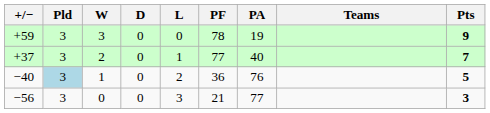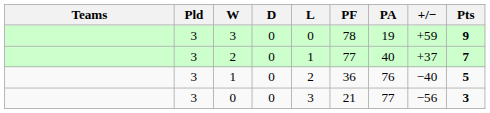columns swapped: (361, 14) <-> (24, 14)
(63, 77) lightblue background -> (194, 77) no background
